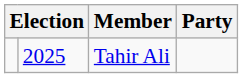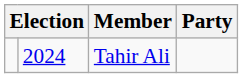(44, 55) 2025 -> (44, 55) 2024
